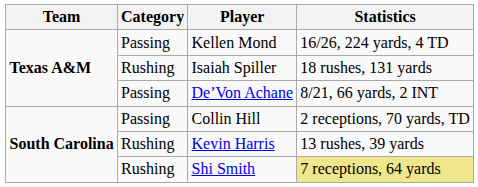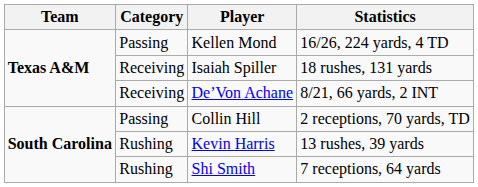(148, 67) Rushing -> (152, 67) Receiving
(146, 93) Passing -> (152, 93) Receiving
(371, 169) khaki background -> (371, 169) no background
